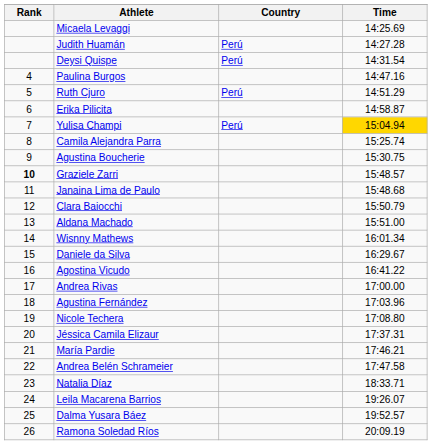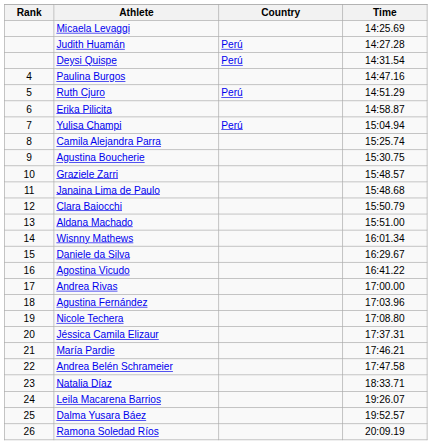(385, 125) gold background -> (385, 125) no background
(29, 174) bold -> (29, 174) normal
